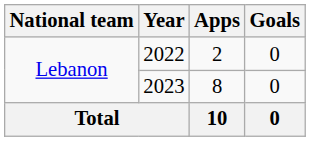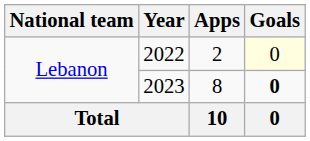(275, 53) no background -> (275, 53) lightyellow background
(275, 86) normal -> (275, 86) bold
